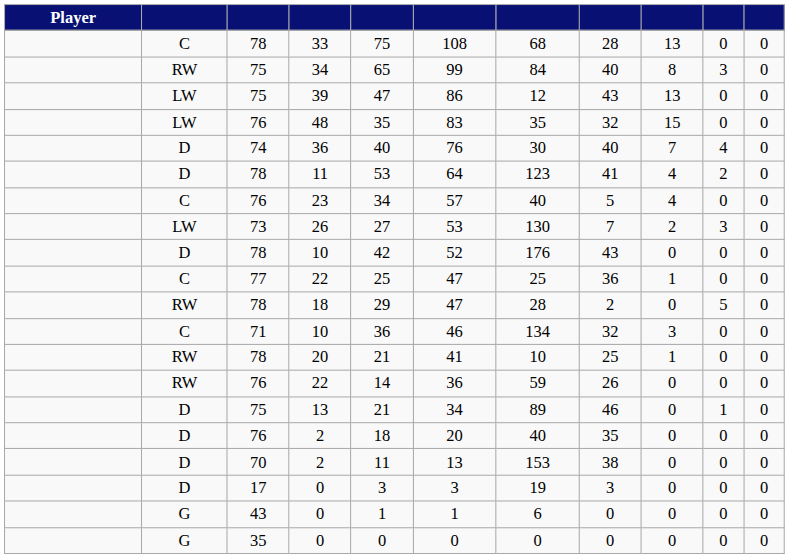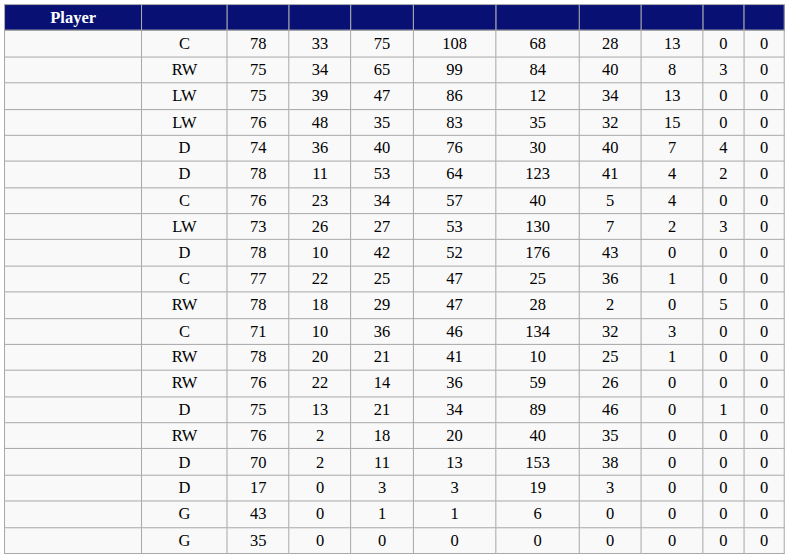(610, 95) 43 -> (610, 95) 34
(184, 435) D -> (184, 435) RW
